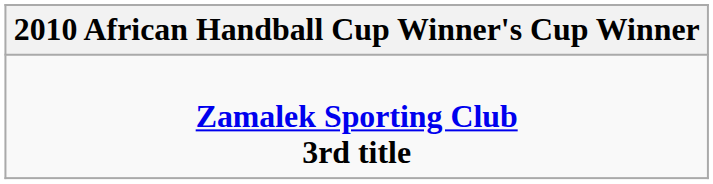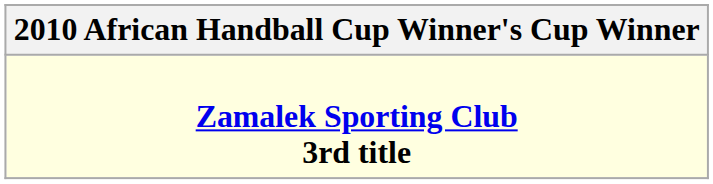(357, 133) no background -> (357, 133) lightyellow background
